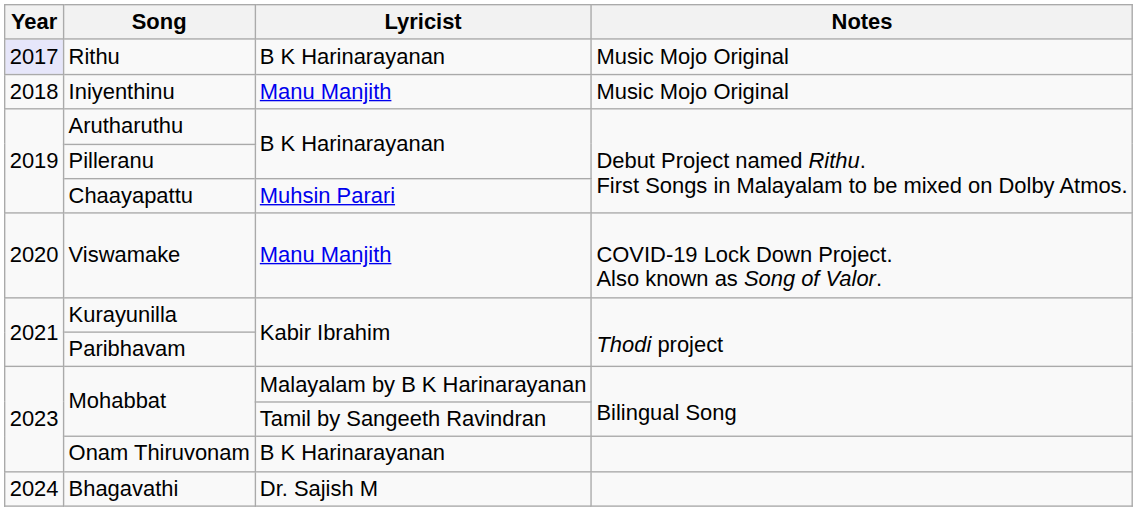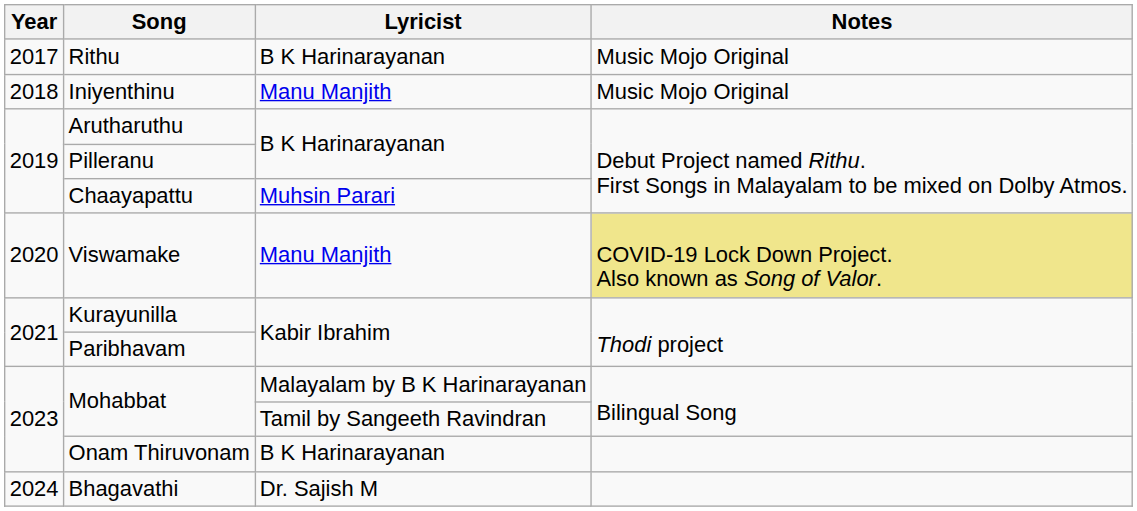(34, 56) lavender background -> (34, 56) no background
(744, 267) no background -> (744, 267) khaki background
